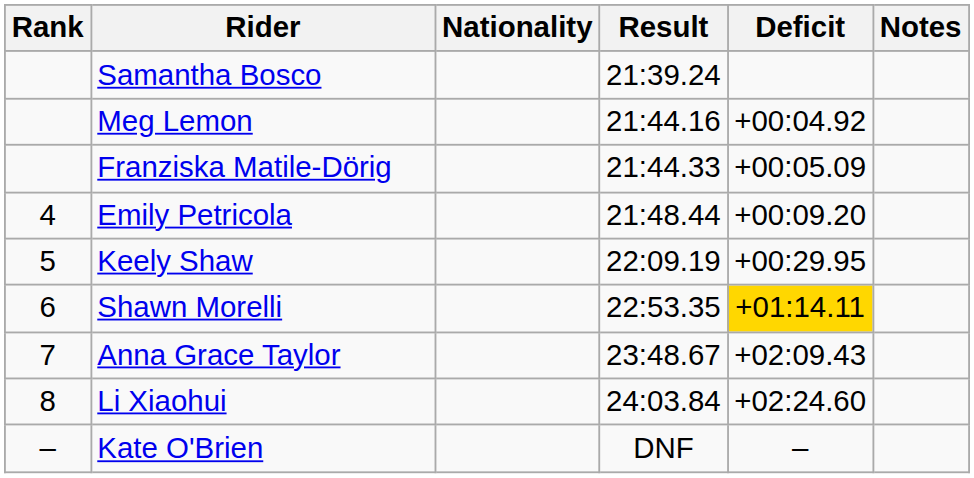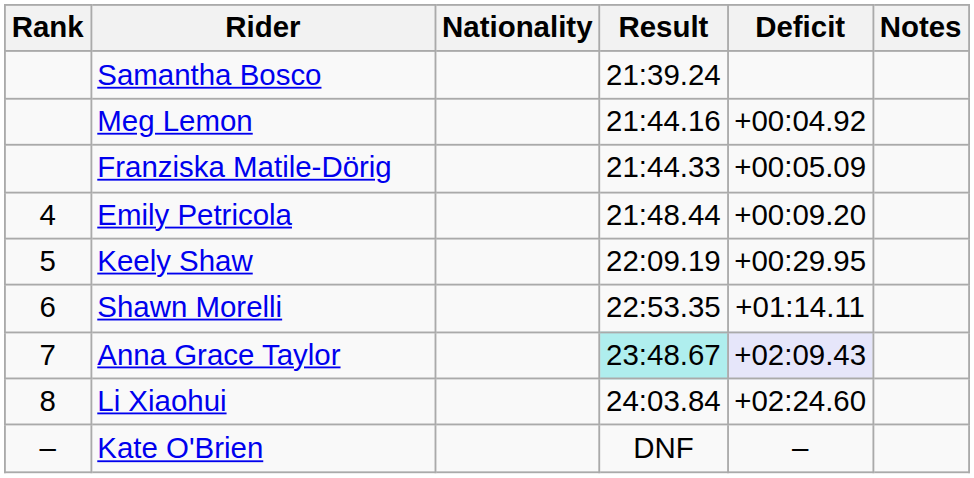(800, 307) gold background -> (800, 307) no background
(663, 354) no background -> (663, 354) paleturquoise background
(800, 354) no background -> (800, 354) lavender background
